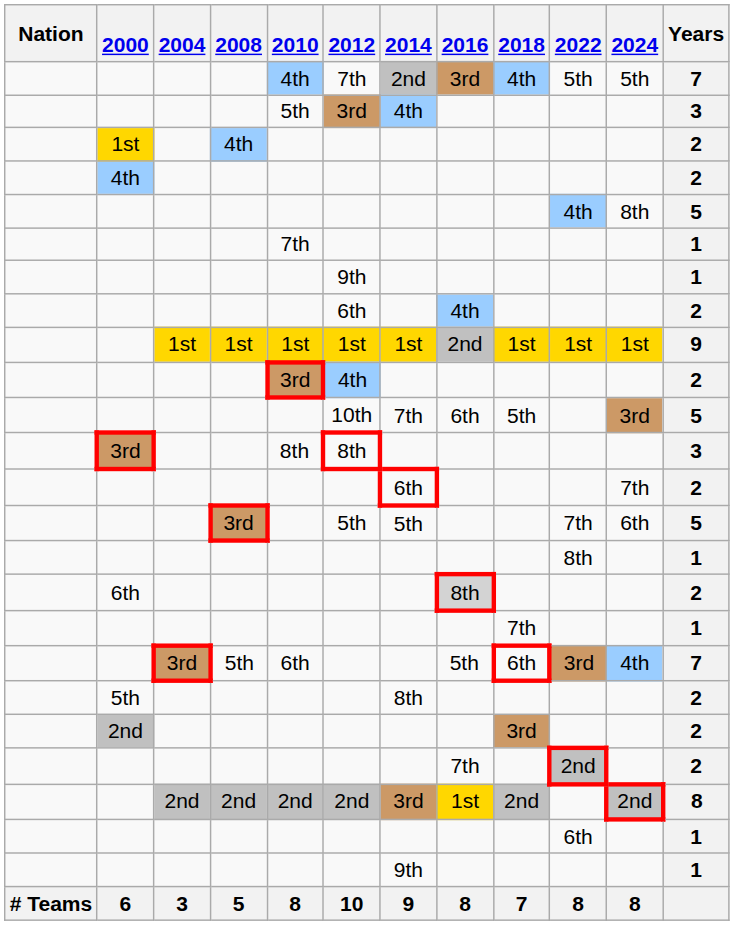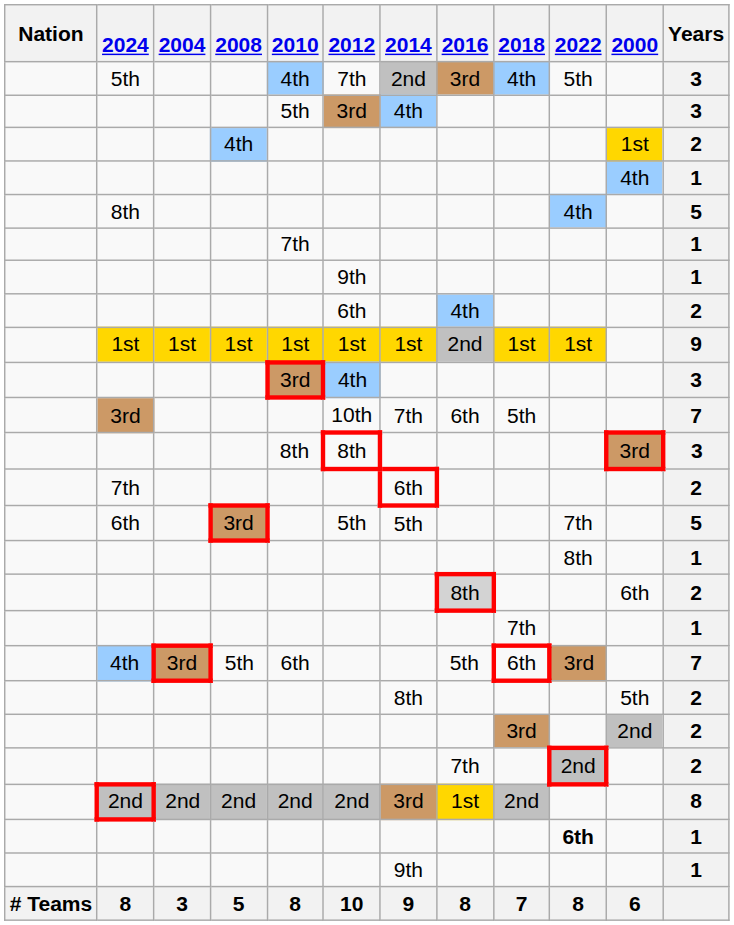columns swapped: (125, 45) <-> (635, 45)
(696, 78) 7 -> (696, 78) 3
(696, 178) 2 -> (696, 178) 1
(696, 380) 2 -> (696, 380) 3
(696, 416) 5 -> (696, 416) 7
(578, 837) normal -> (578, 837) bold
